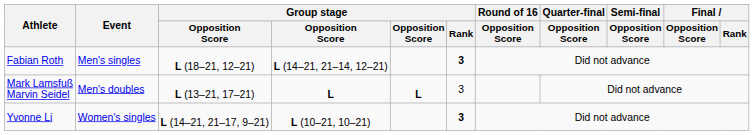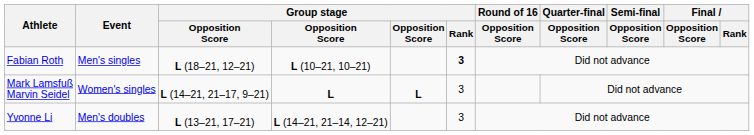(331, 67) L (14–21, 21–14, 12–21) -> (331, 67) L (10–21, 10–21)
(111, 89) Men's doubles -> (117, 89) Women's singles
(215, 95) L (13–21, 17–21) -> (215, 95) L (14–21, 21–17, 9–21)
(117, 117) Women's singles -> (111, 117) Men's doubles
(215, 123) L (14–21, 21–17, 9–21) -> (215, 123) L (13–21, 17–21)
(331, 123) L (10–21, 10–21) -> (331, 123) L (14–21, 21–14, 12–21)
(461, 117) bold -> (461, 117) normal
